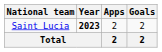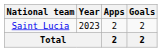(89, 26) bold -> (89, 26) normal
